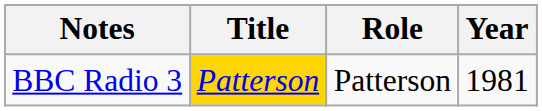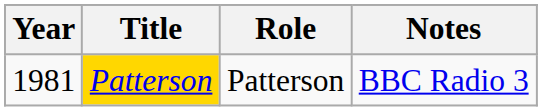columns swapped: (497, 29) <-> (97, 29)
